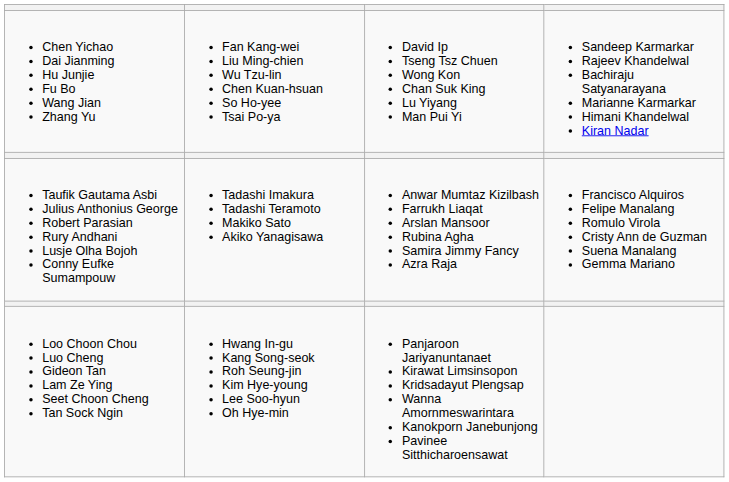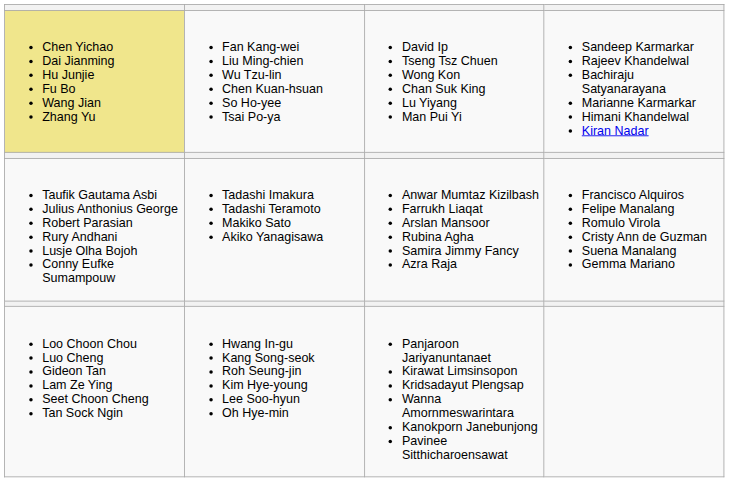(94, 82) no background -> (94, 82) khaki background
